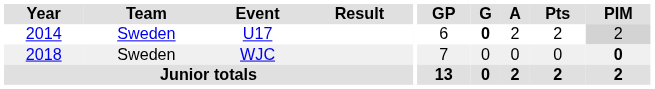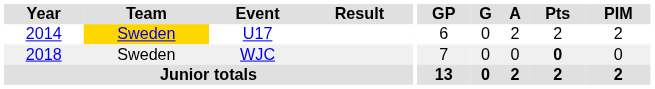(146, 34) no background -> (146, 34) gold background
(485, 34) bold -> (485, 34) normal
(618, 34) lightgrey background -> (618, 34) no background
(558, 54) normal -> (558, 54) bold
(618, 54) bold -> (618, 54) normal
